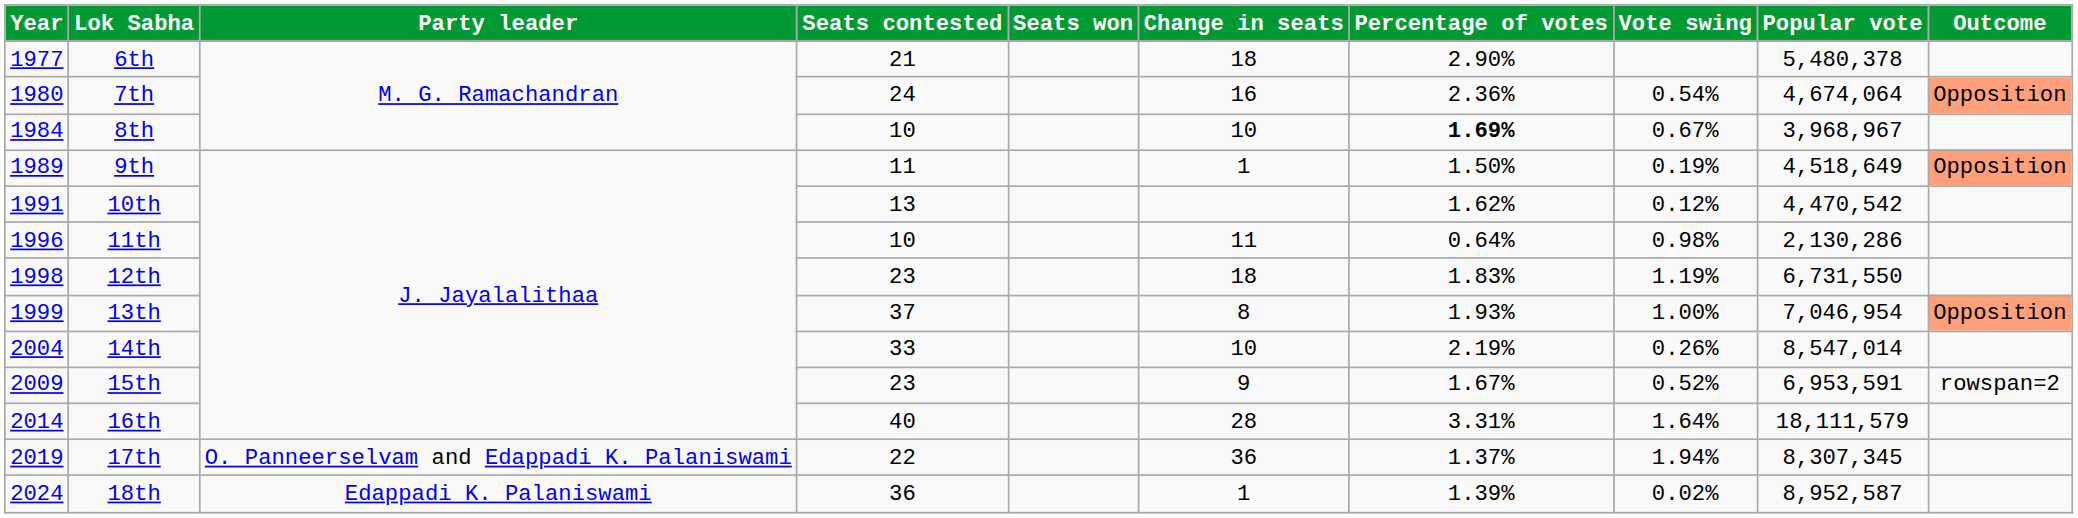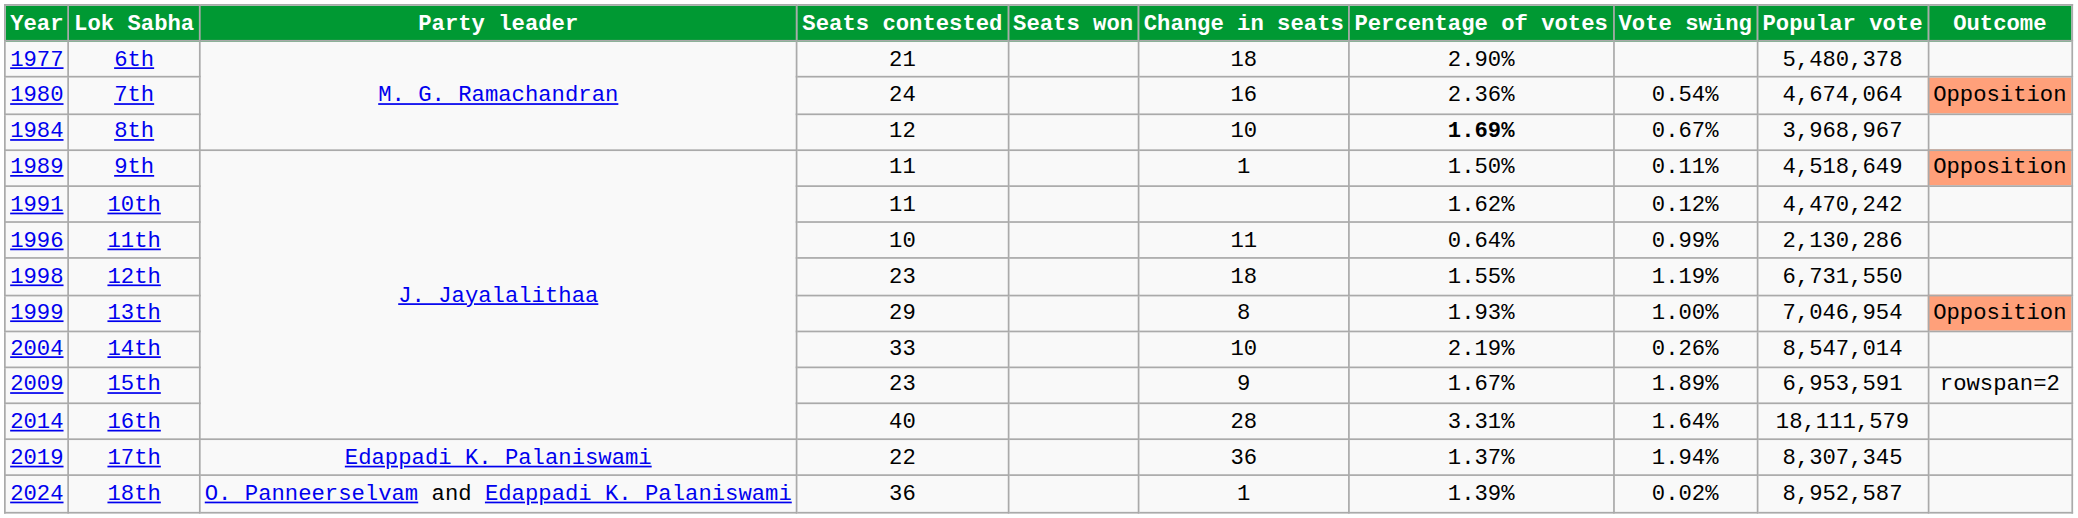(902, 132) 10 -> (902, 132) 12
(1685, 168) 0.19% -> (1685, 168) 0.11%
(902, 204) 13 -> (902, 204) 11
(1843, 204) 4,470,542 -> (1843, 204) 4,470,242
(1685, 240) 0.98% -> (1685, 240) 0.99%
(1481, 277) 1.83% -> (1481, 277) 1.55%
(902, 313) 37 -> (902, 313) 29
(1685, 385) 0.52% -> (1685, 385) 1.89%
(498, 458) O. Panneerselvam and Edappadi K. Palaniswami -> (498, 458) Edappadi K. Palaniswami
(498, 494) Edappadi K. Palaniswami -> (498, 494) O. Panneerselvam and Edappadi K. Palaniswami
